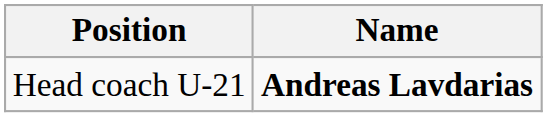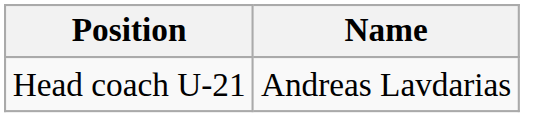(397, 83) bold -> (386, 83) normal
